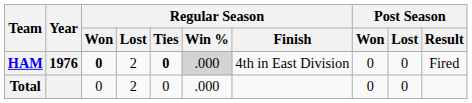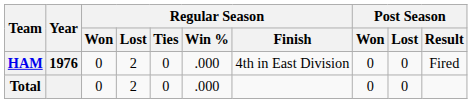(99, 63) bold -> (99, 63) normal
(166, 63) bold -> (166, 63) normal
(207, 63) lightgrey background -> (207, 63) no background
